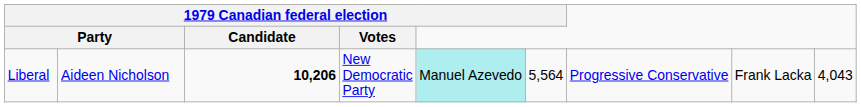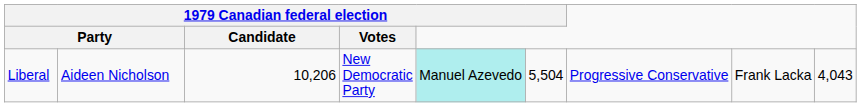(315, 75) bold -> (315, 75) normal
(546, 75) 5,564 -> (546, 75) 5,504
